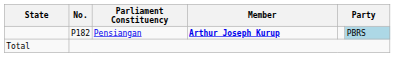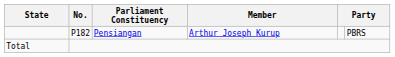(234, 33) bold -> (234, 33) normal
(356, 33) lightblue background -> (356, 33) no background
